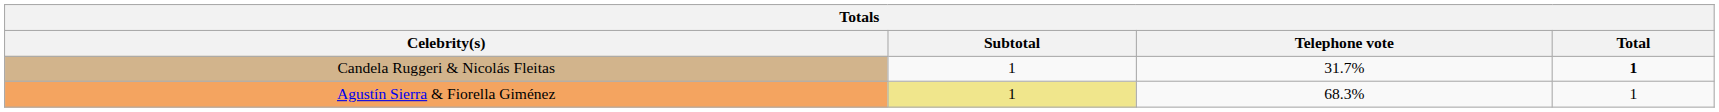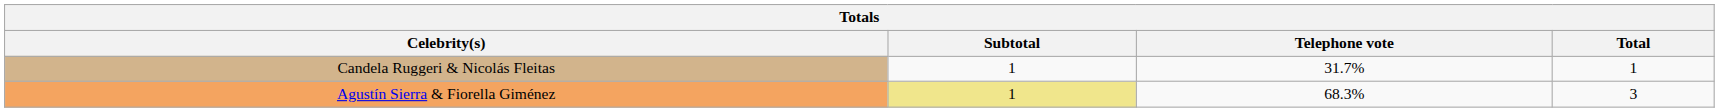(1633, 69) bold -> (1633, 69) normal
(1633, 94) 1 -> (1633, 94) 3
